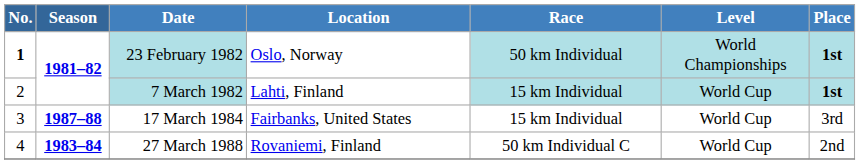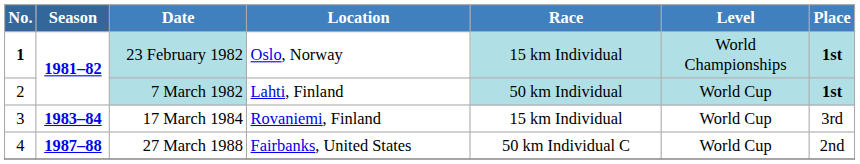(566, 55) 50 km Individual -> (566, 55) 15 km Individual
(566, 91) 15 km Individual -> (566, 91) 50 km Individual
(73, 118) 1987–88 -> (73, 118) 1983–84
(331, 118) Fairbanks, United States -> (316, 118) Rovaniemi, Finland
(73, 145) 1983–84 -> (73, 145) 1987–88
(316, 145) Rovaniemi, Finland -> (331, 145) Fairbanks, United States
